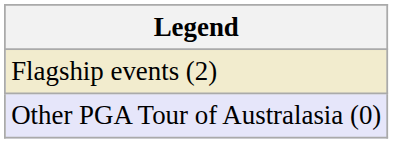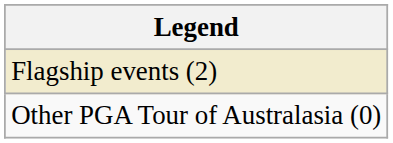(196, 115) lavender background -> (196, 115) no background
